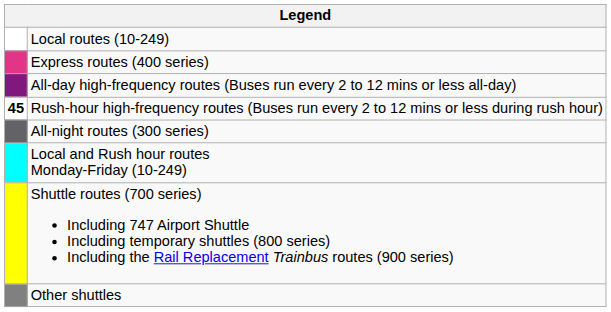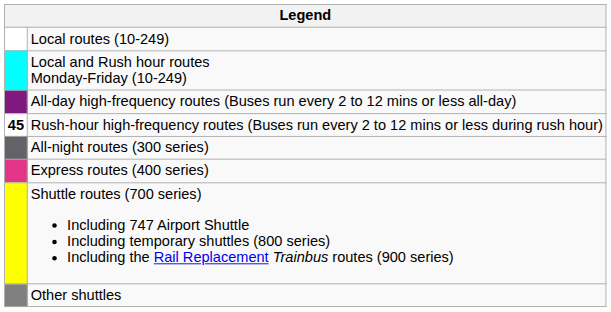rows swapped: (120, 162) <-> (120, 62)
